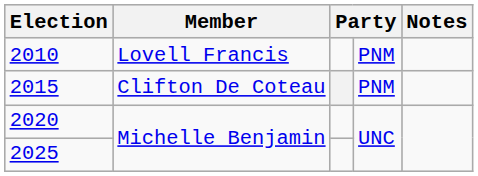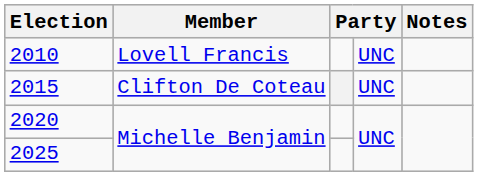(376, 55) PNM -> (376, 55) UNC
(376, 88) PNM -> (376, 88) UNC
